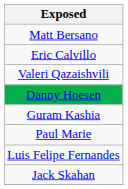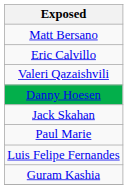(63, 114) Guram Kashia -> (63, 114) Jack Skahan
(63, 174) Jack Skahan -> (63, 174) Guram Kashia
